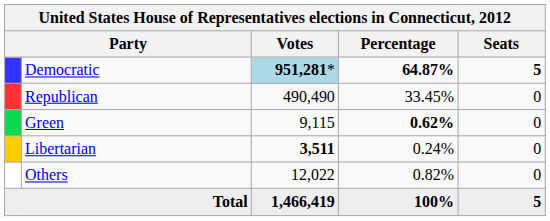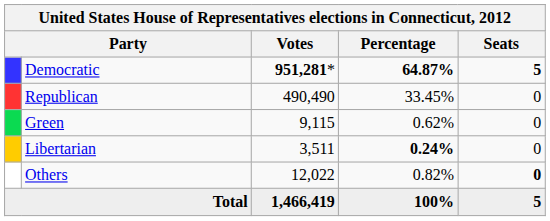(305, 70) lightblue background -> (305, 70) no background
(432, 123) bold -> (433, 123) normal
(317, 149) bold -> (317, 149) normal
(433, 149) normal -> (432, 149) bold
(537, 175) normal -> (537, 175) bold
